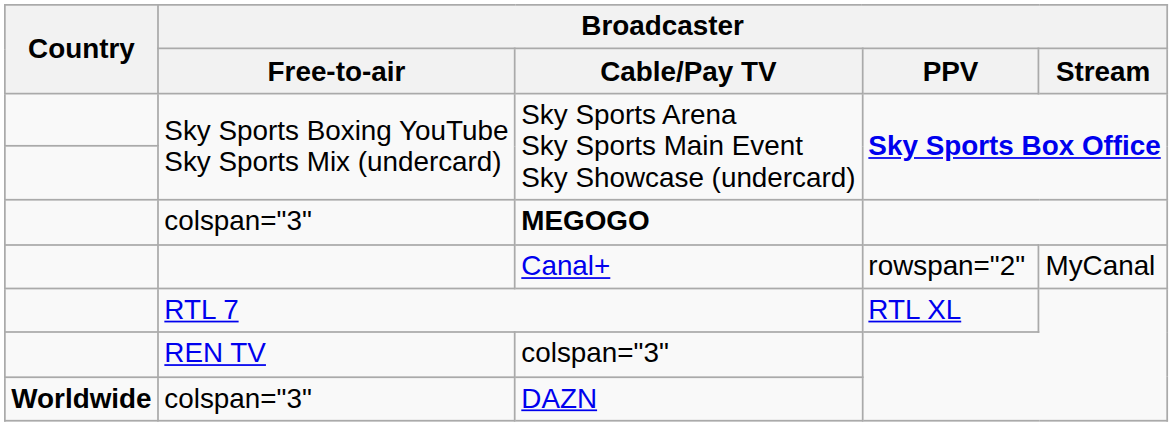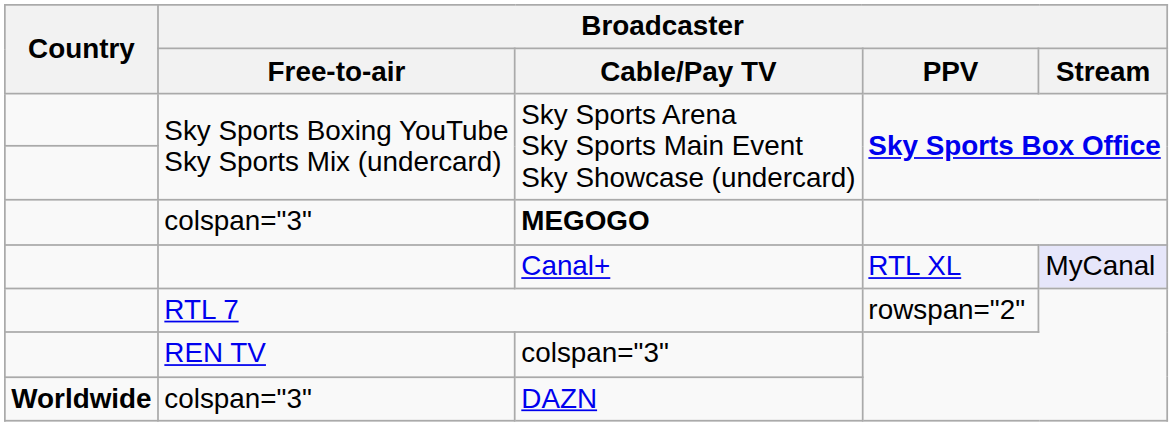(947, 265) rowspan="2" -> (915, 265) RTL XL
(1100, 265) no background -> (1100, 265) lavender background
(915, 309) RTL XL -> (947, 309) rowspan="2"
